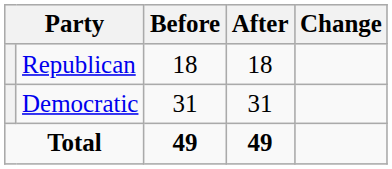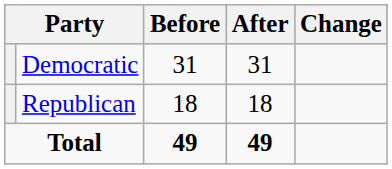rows swapped: (80, 103) <-> (79, 63)
